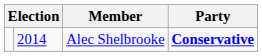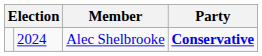(32, 39) 2014 -> (32, 39) 2024
